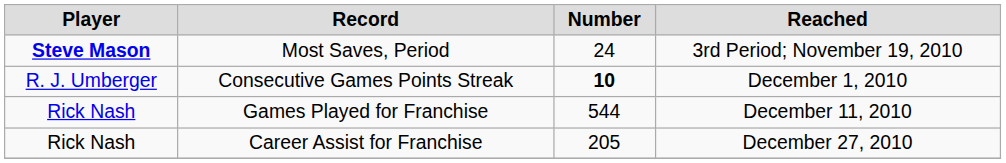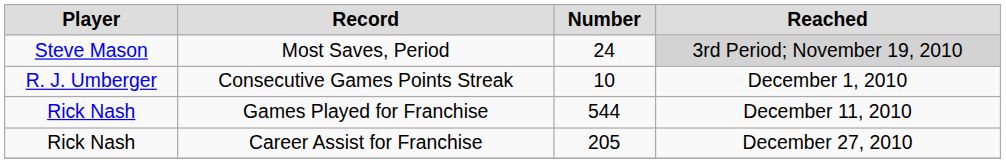(91, 50) bold -> (91, 50) normal
(827, 50) no background -> (827, 50) lightgrey background
(604, 81) bold -> (604, 81) normal
